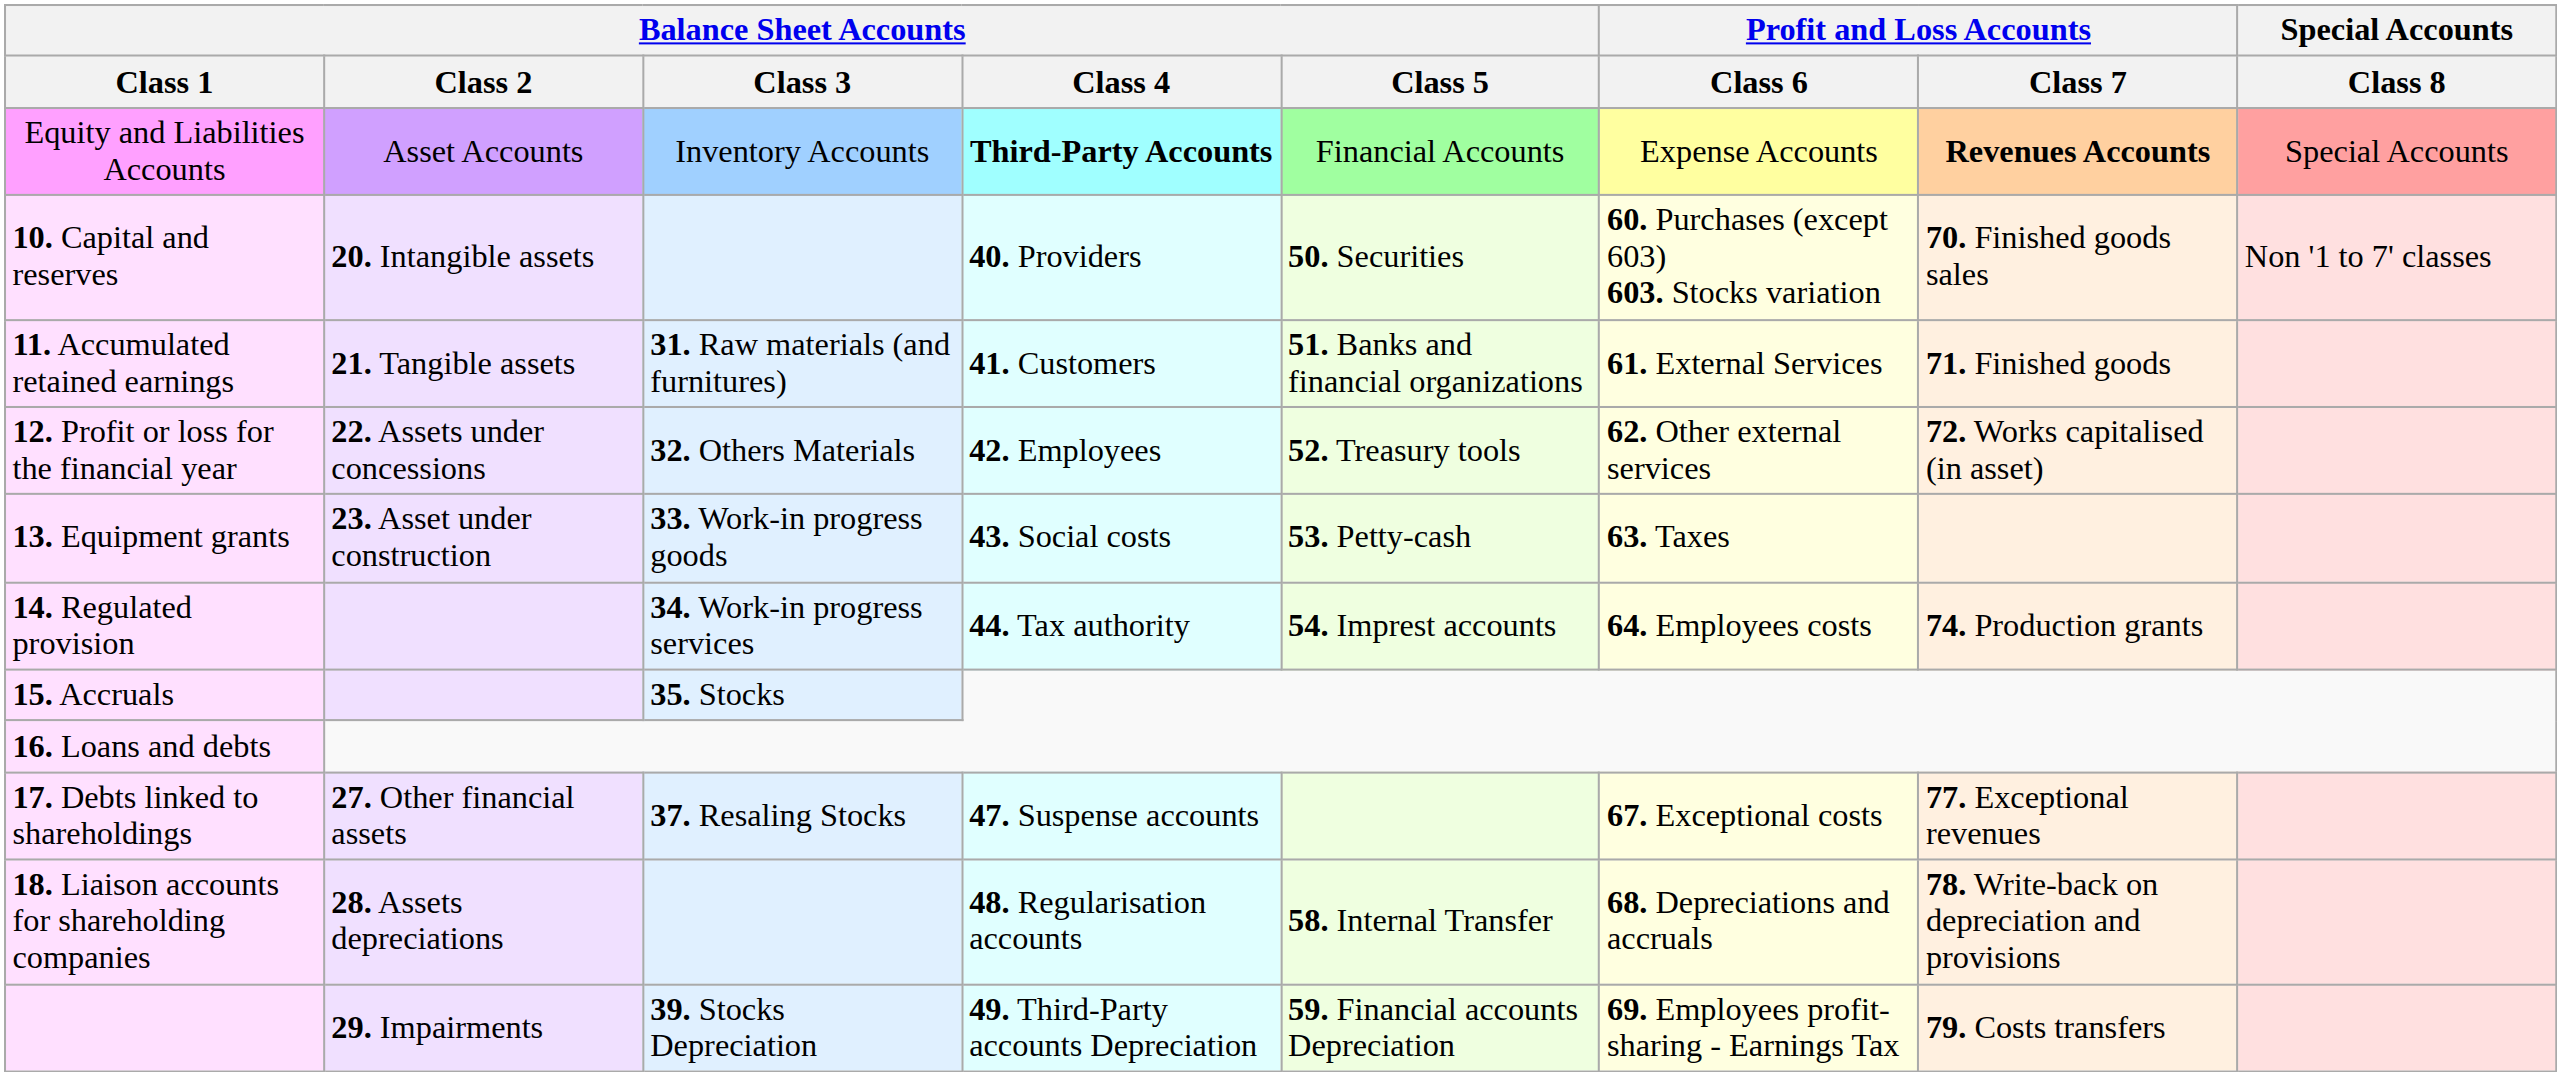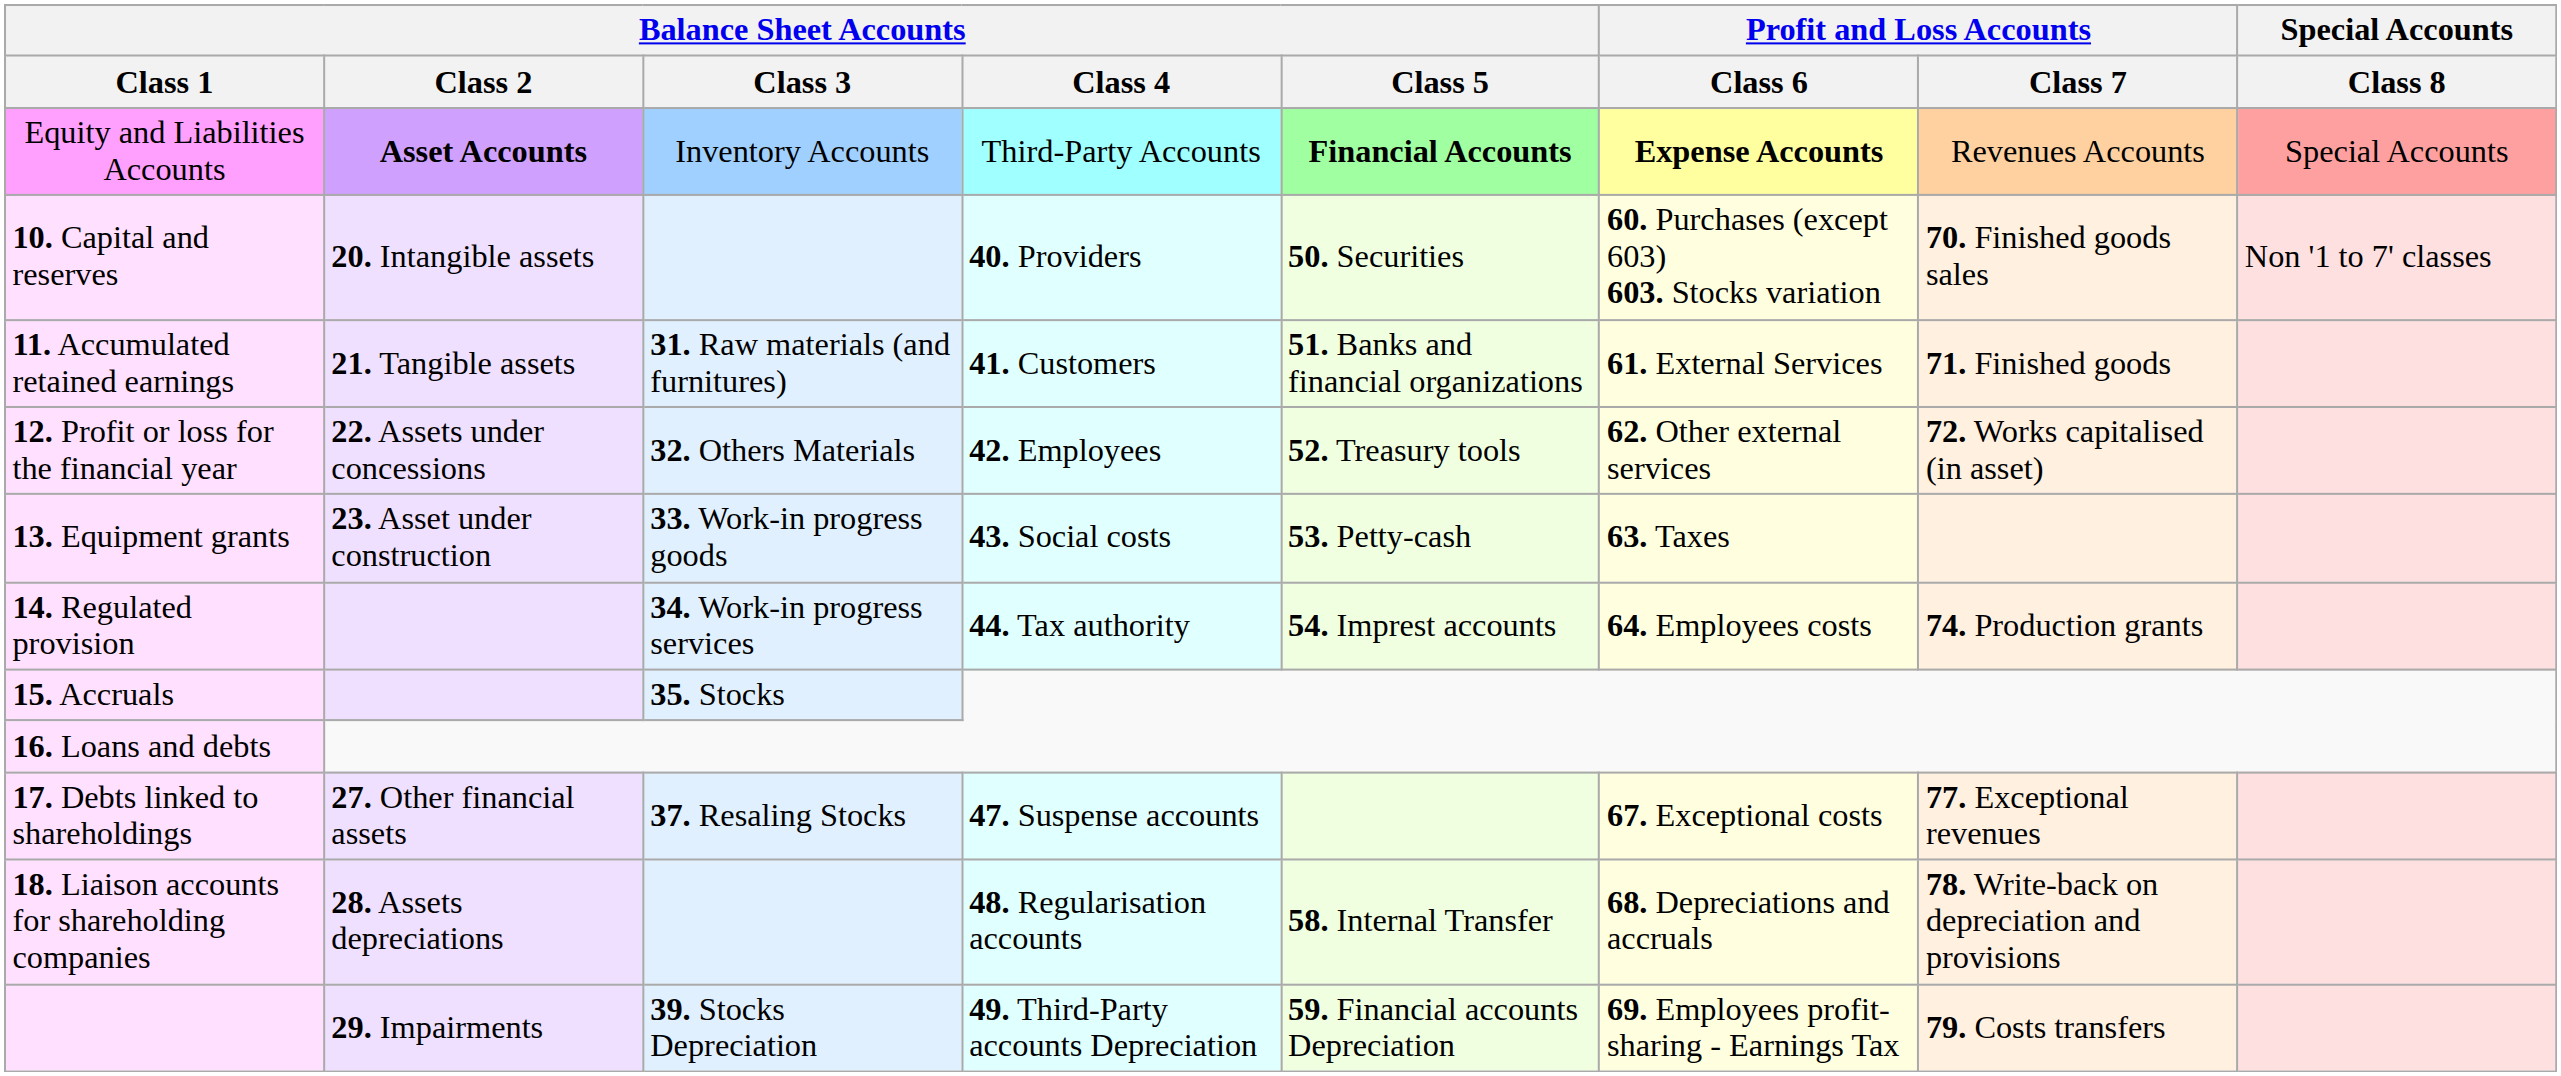(483, 150) normal -> (483, 150) bold
(1121, 150) bold -> (1121, 150) normal
(1440, 150) normal -> (1440, 150) bold
(1759, 150) normal -> (1759, 150) bold
(2078, 150) bold -> (2078, 150) normal
